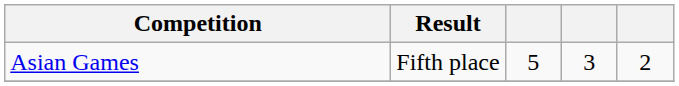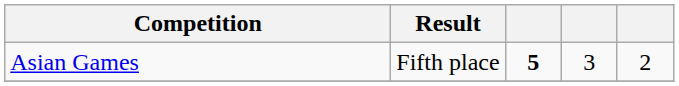(533, 61) normal -> (533, 61) bold
